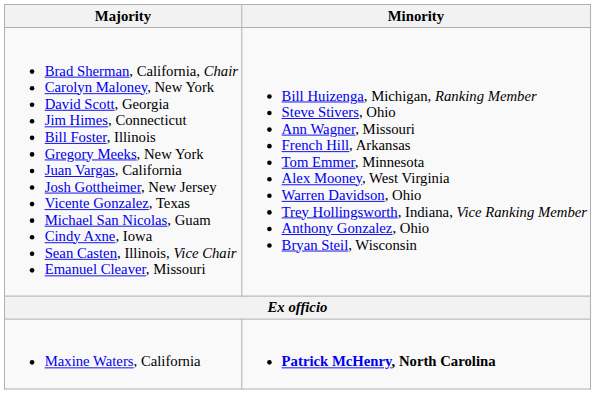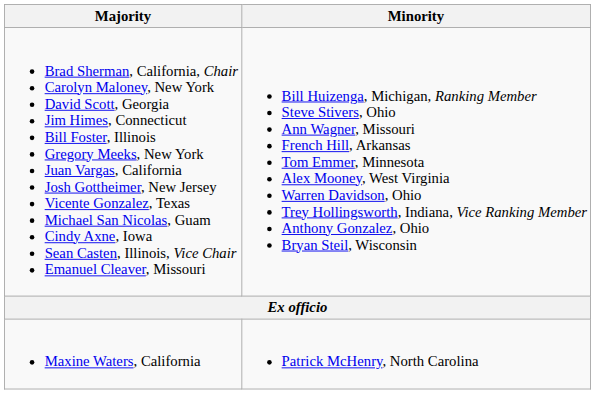(416, 362) bold -> (416, 362) normal
